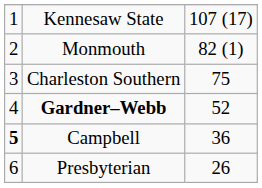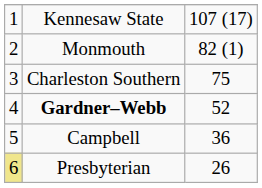(14, 138) bold -> (14, 138) normal
(14, 167) no background -> (14, 167) khaki background
